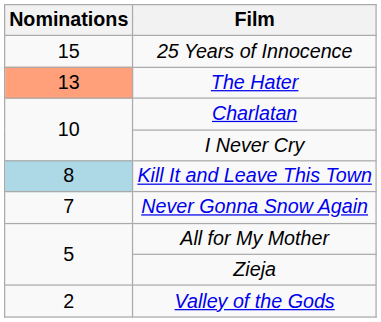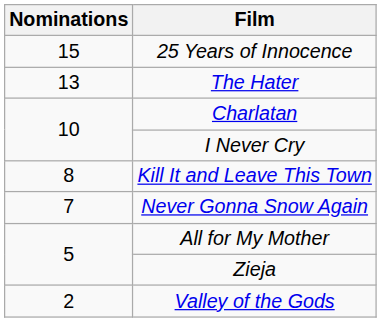(69, 82) lightsalmon background -> (69, 82) no background
(69, 176) lightblue background -> (69, 176) no background
